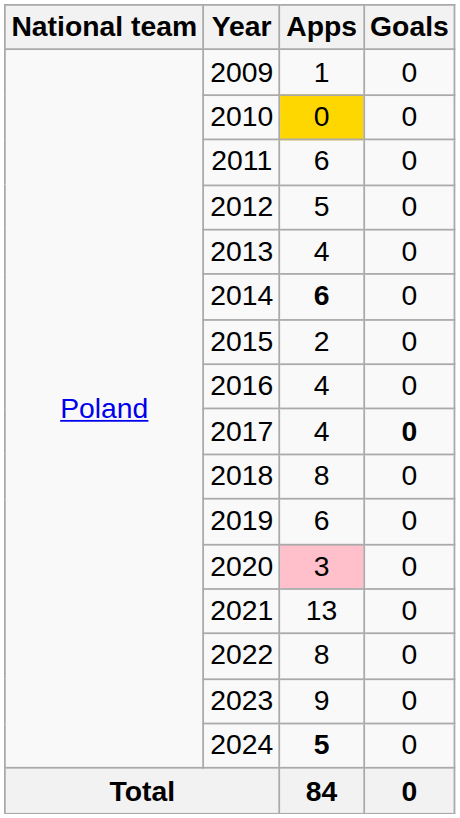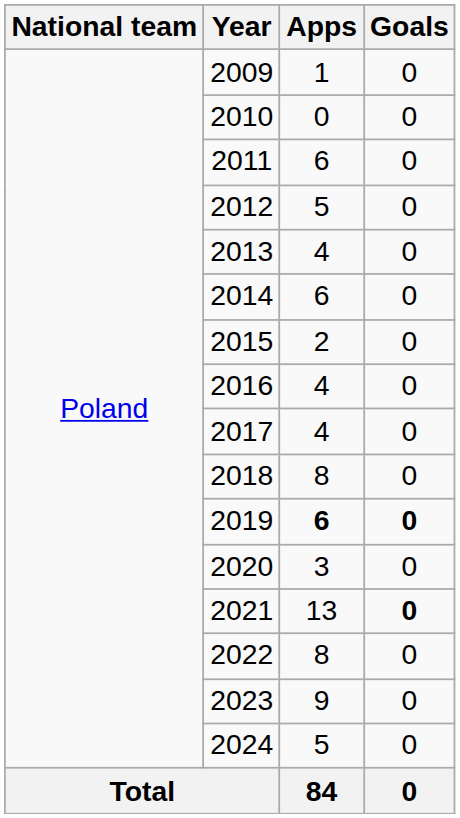(322, 116) gold background -> (322, 116) no background
(322, 296) bold -> (322, 296) normal
(409, 431) bold -> (409, 431) normal
(322, 521) normal -> (322, 521) bold
(409, 521) normal -> (409, 521) bold
(322, 565) pink background -> (322, 565) no background
(409, 610) normal -> (409, 610) bold
(322, 745) bold -> (322, 745) normal
